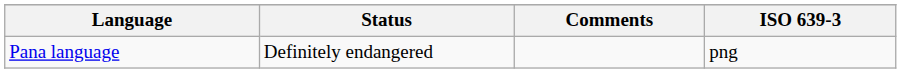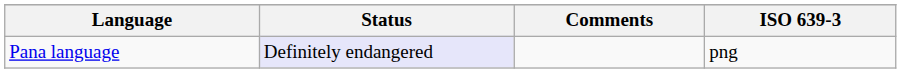(348, 51) no background -> (348, 51) lavender background
